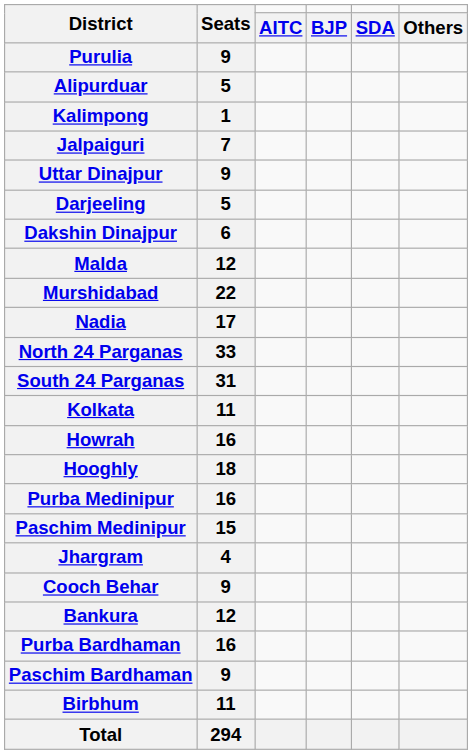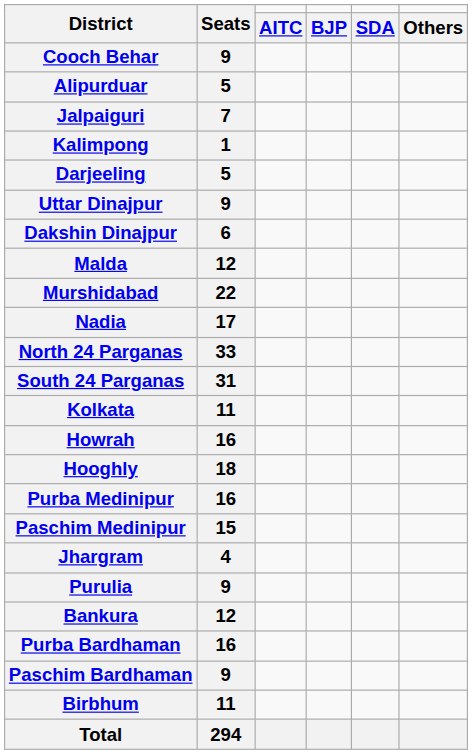rows swapped: (101, 587) <-> (101, 57)
rows swapped: (101, 145) <-> (101, 116)
rows swapped: (101, 204) <-> (101, 174)
